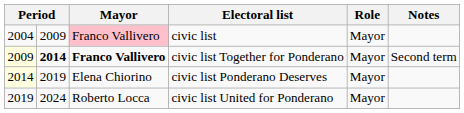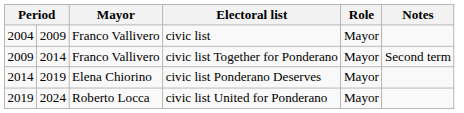(116, 35) pink background -> (116, 35) no background
(21, 56) lightyellow background -> (21, 56) no background
(53, 56) bold -> (53, 56) normal
(119, 56) bold -> (116, 56) normal
(21, 77) lightyellow background -> (21, 77) no background
